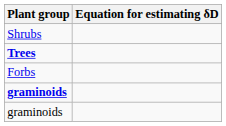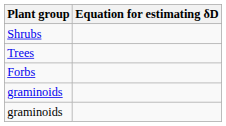(21, 53) bold -> (21, 53) normal
(37, 92) bold -> (35, 92) normal
